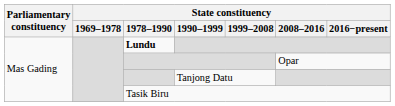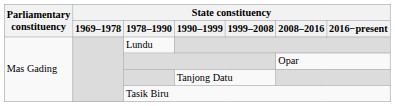(141, 45) bold -> (139, 45) normal
